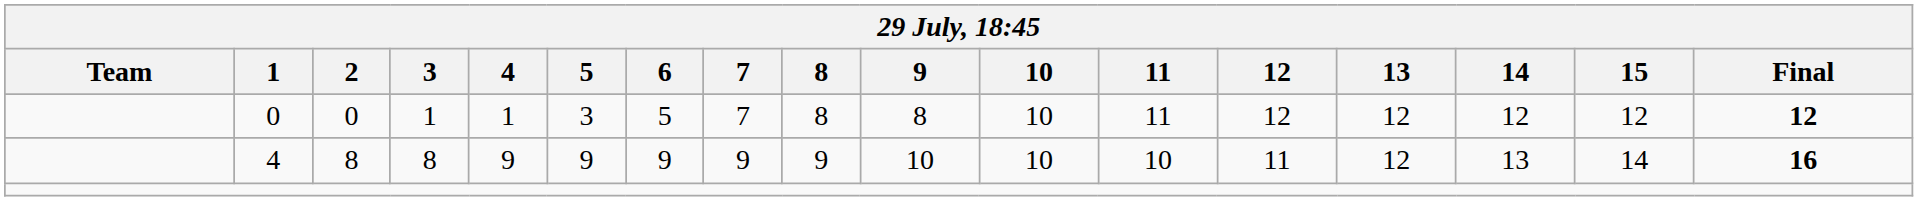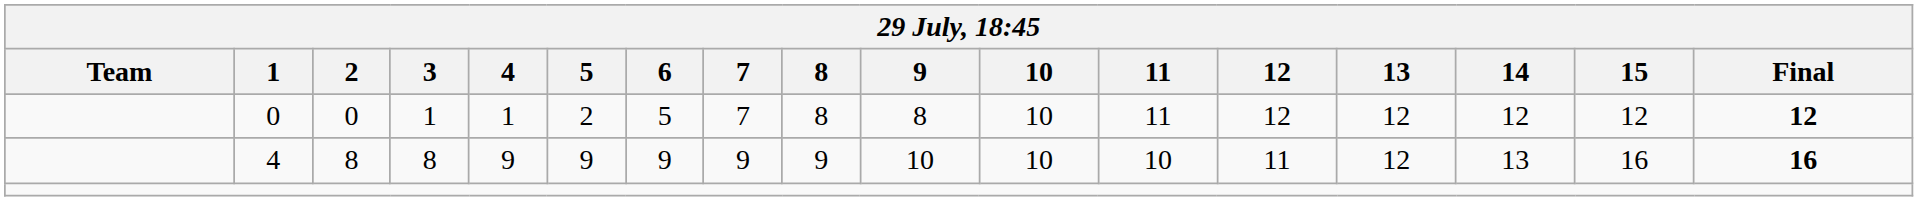(586, 115) 3 -> (586, 115) 2
(1634, 159) 14 -> (1634, 159) 16
